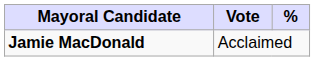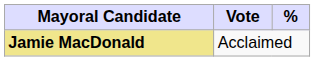(76, 42) no background -> (76, 42) khaki background
